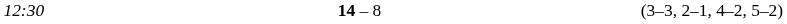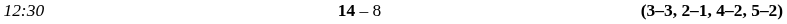(712, 10) normal -> (712, 10) bold
